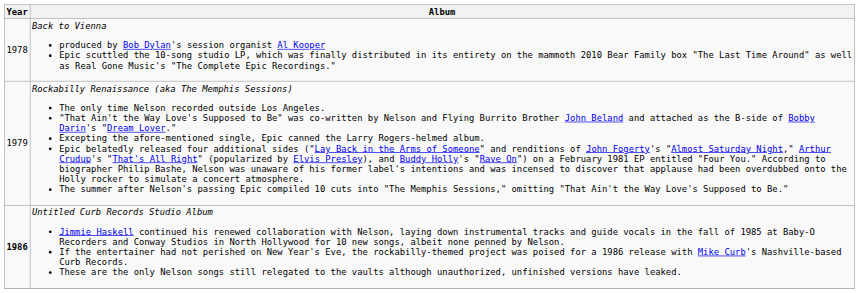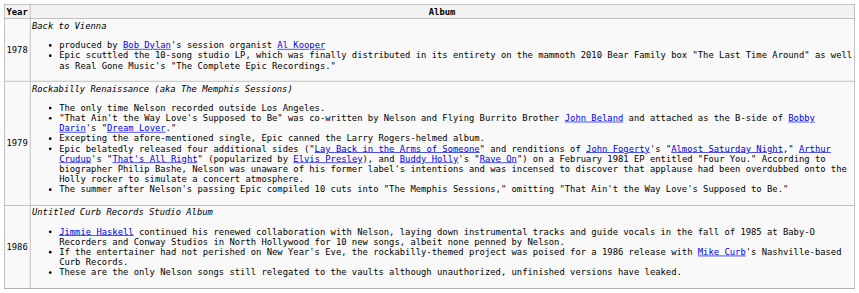(17, 247) bold -> (17, 247) normal
